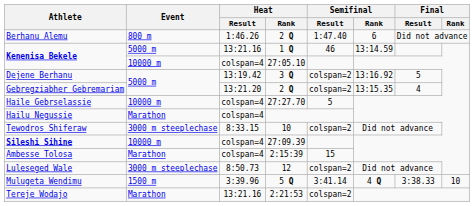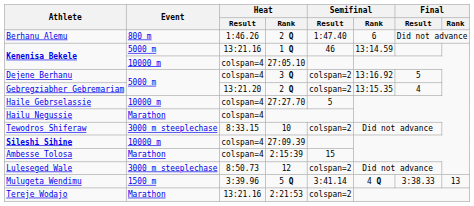(242, 76) 13:19.42 -> (242, 76) colspan=4
(456, 181) 10 -> (456, 181) 13
